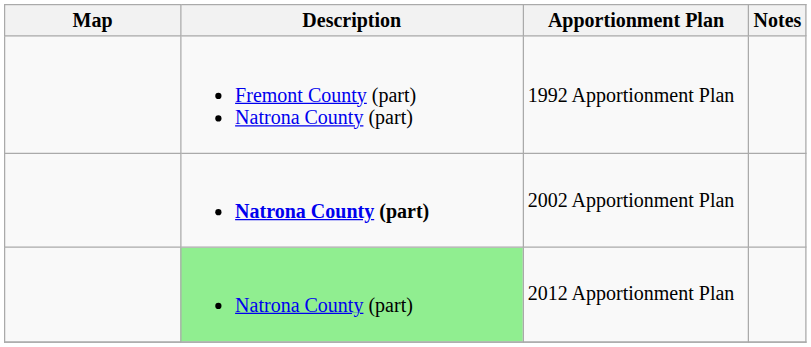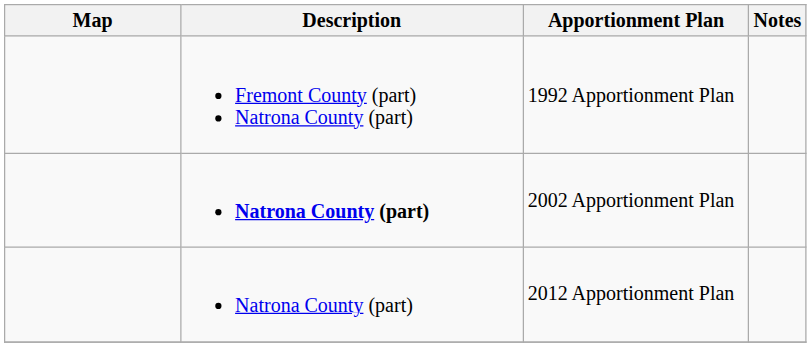(352, 306) lightgreen background -> (352, 306) no background
